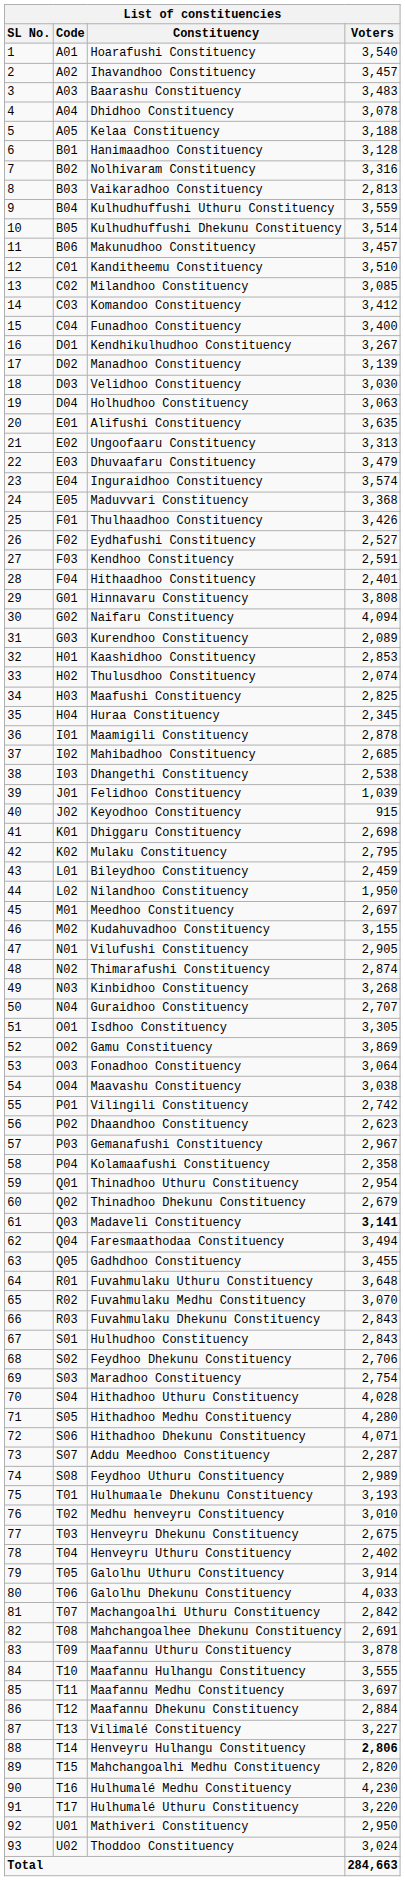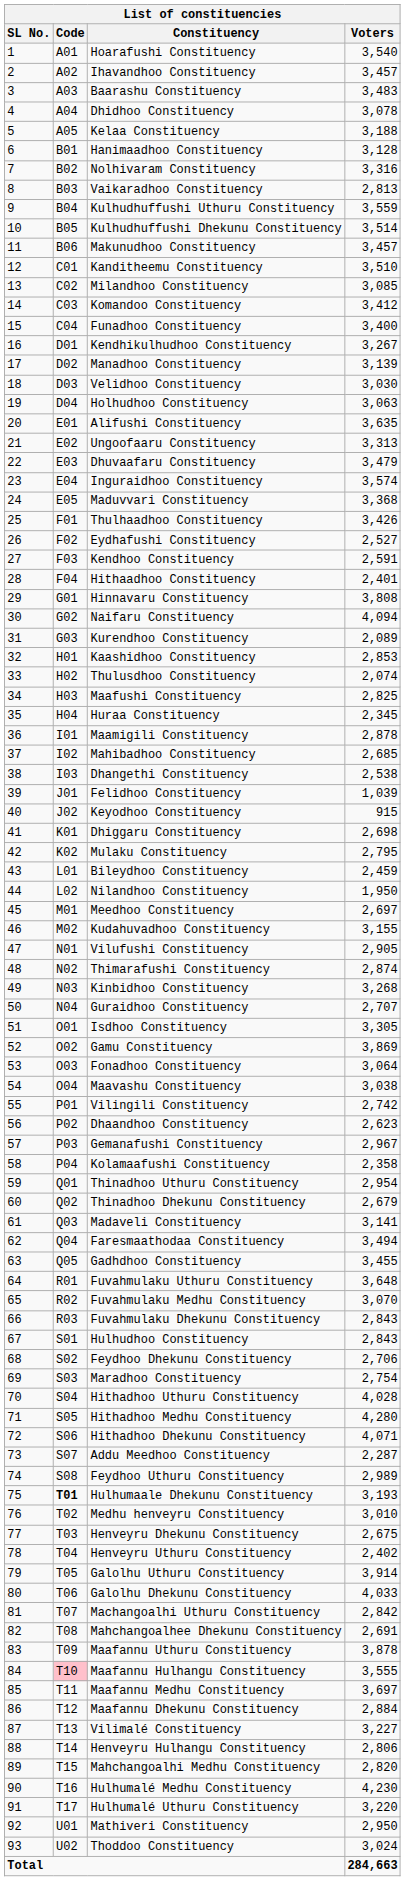(380, 1223) bold -> (380, 1223) normal
(67, 1496) normal -> (67, 1496) bold
(67, 1671) no background -> (67, 1671) pink background
(380, 1749) bold -> (380, 1749) normal
